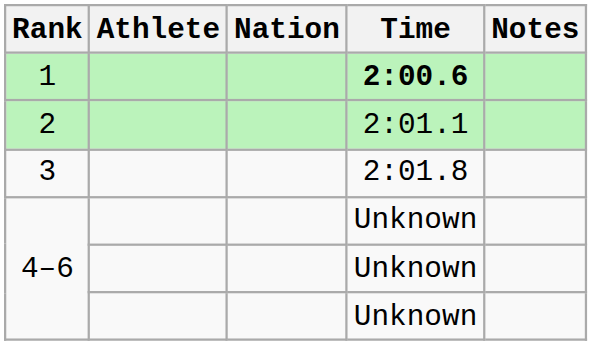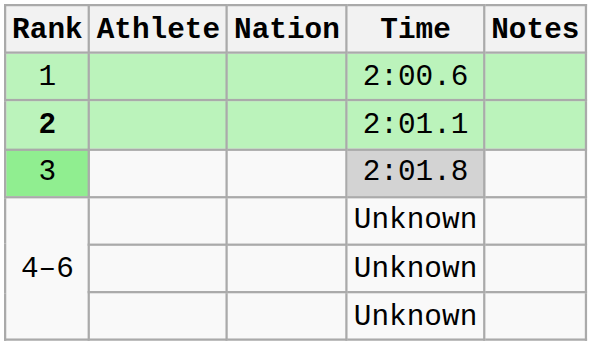(416, 77) bold -> (416, 77) normal
(47, 125) normal -> (47, 125) bold
(47, 173) no background -> (47, 173) lightgreen background
(416, 173) no background -> (416, 173) lightgrey background
